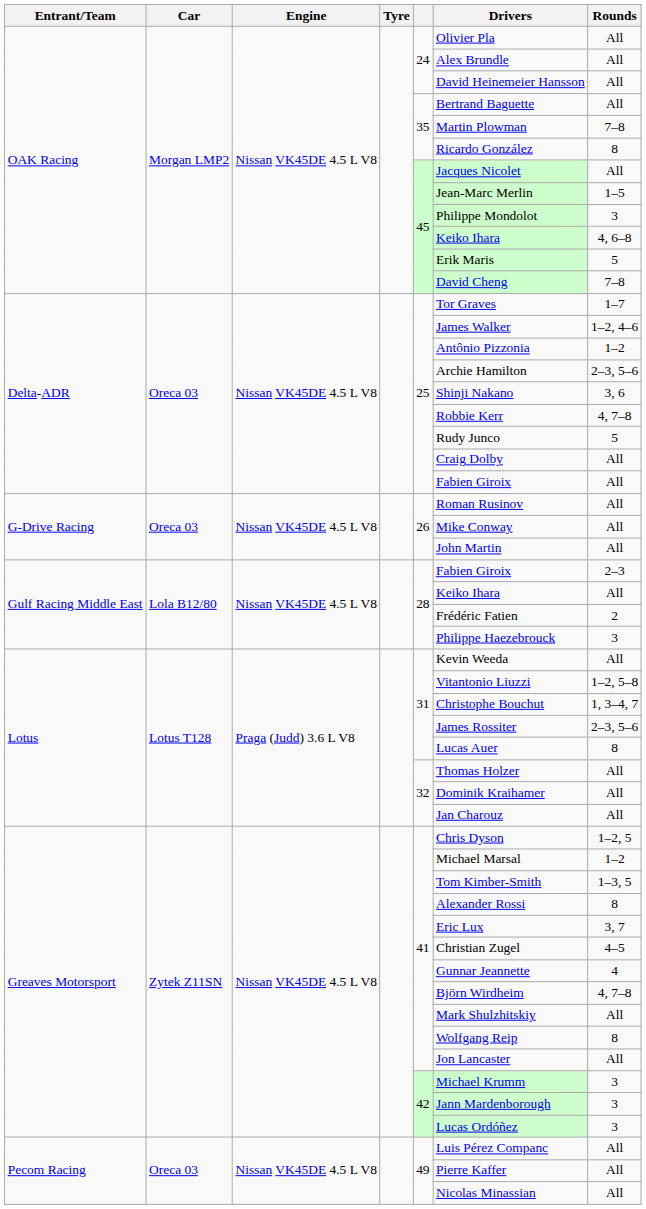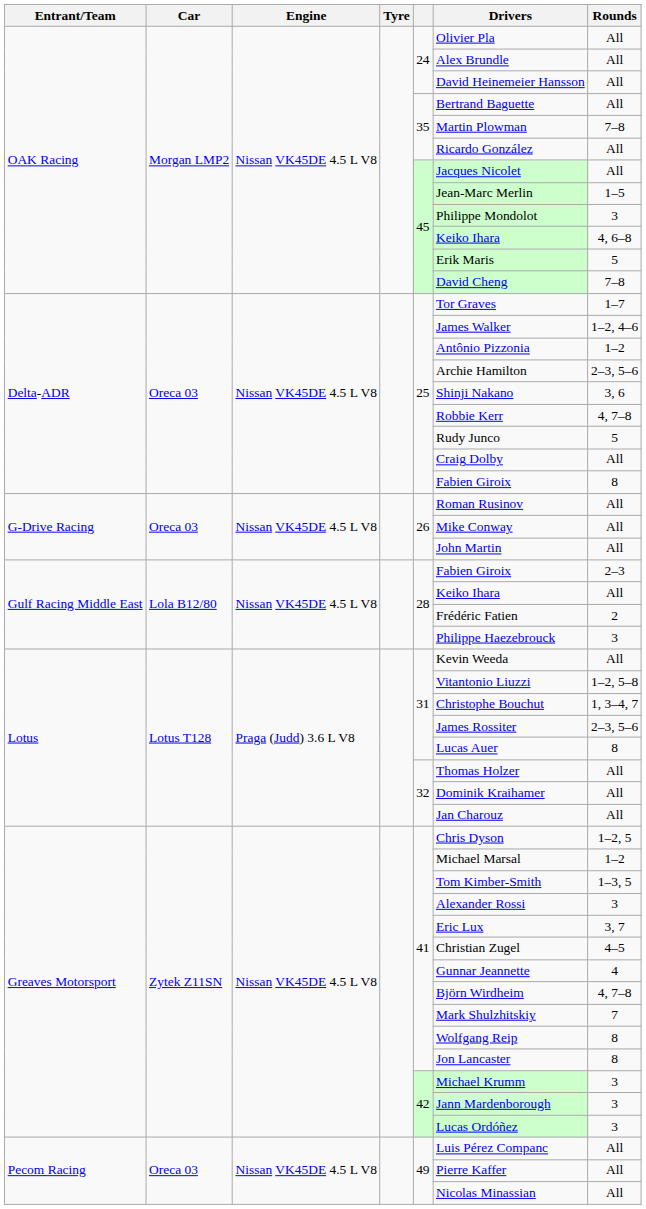(615, 148) 8 -> (615, 148) All
(615, 481) All -> (615, 481) 8
(615, 903) 8 -> (615, 903) 3
(615, 1014) All -> (615, 1014) 7
(615, 1059) All -> (615, 1059) 8
